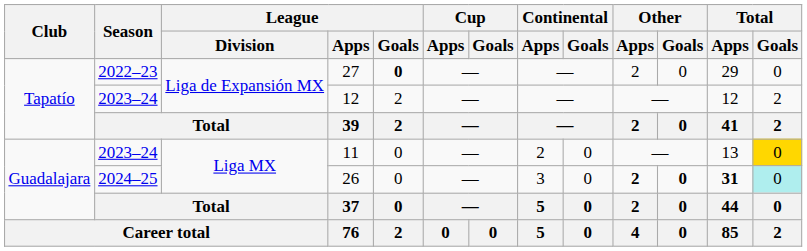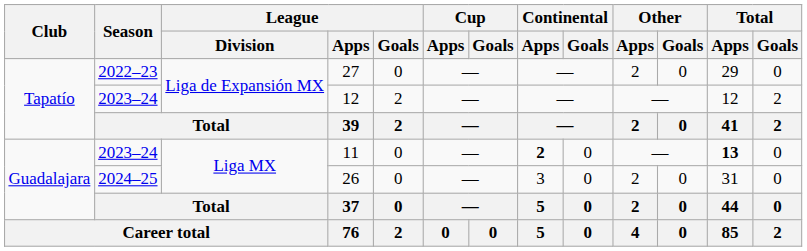(398, 71) bold -> (398, 71) normal
(540, 152) normal -> (540, 152) bold
(730, 152) normal -> (730, 152) bold
(777, 152) gold background -> (777, 152) no background
(635, 179) bold -> (635, 179) normal
(683, 179) bold -> (683, 179) normal
(730, 179) bold -> (730, 179) normal
(777, 179) paleturquoise background -> (777, 179) no background
